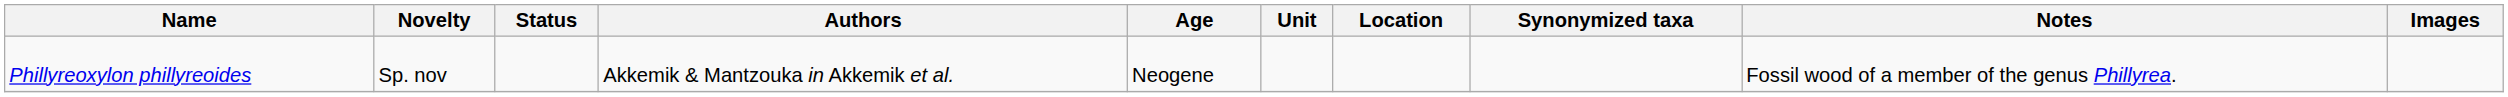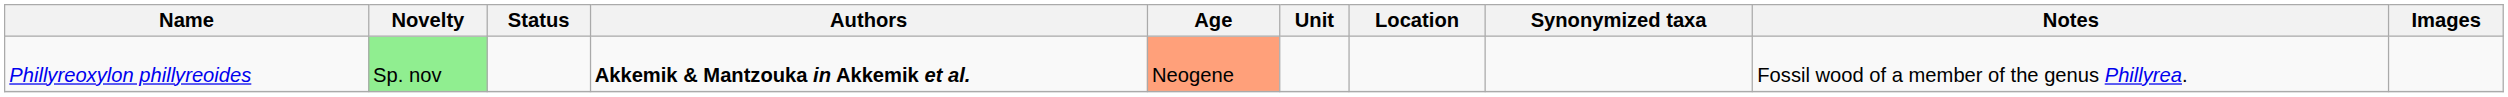(413, 75) no background -> (407, 75) lightgreen background
(779, 75) normal -> (783, 75) bold
(1173, 75) no background -> (1193, 75) lightsalmon background
